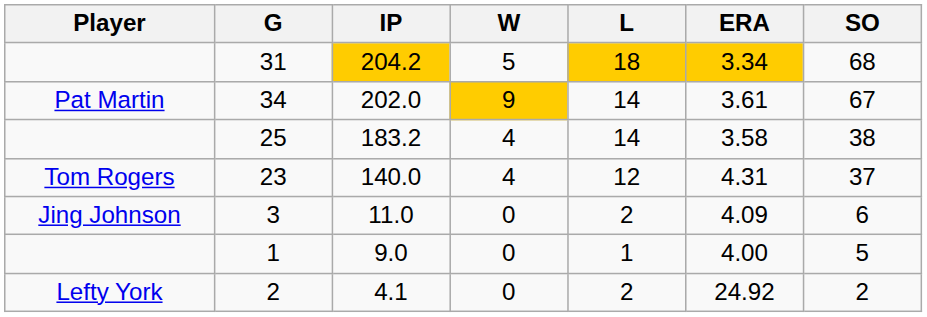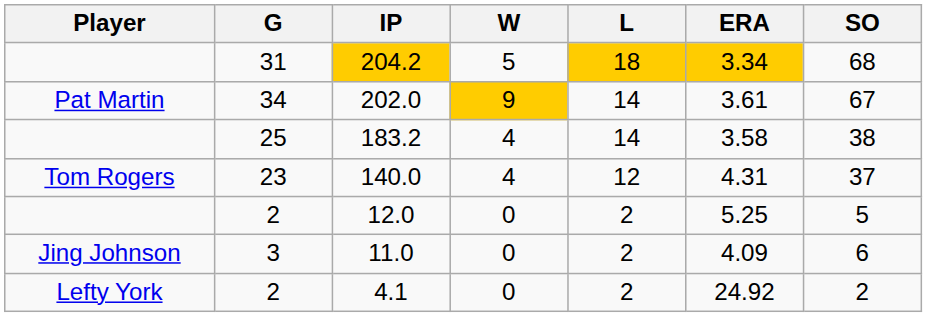+ row: (391, 215)
- row: (391, 253)
